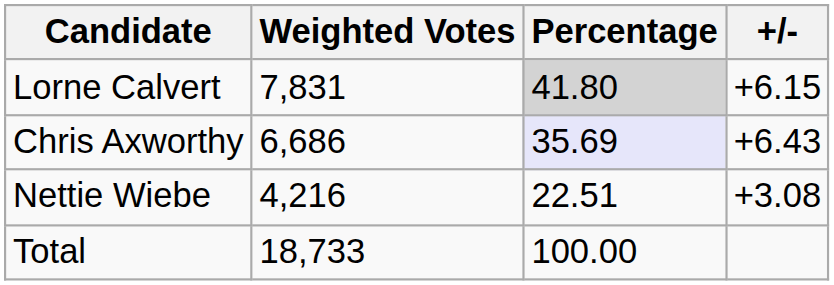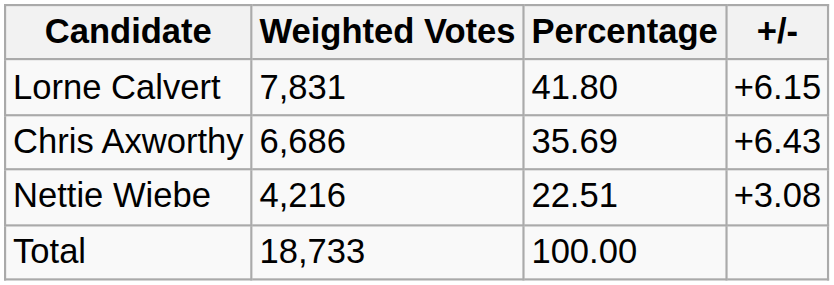(575, 86) lightgrey background -> (575, 86) no background
(575, 141) lavender background -> (575, 141) no background
